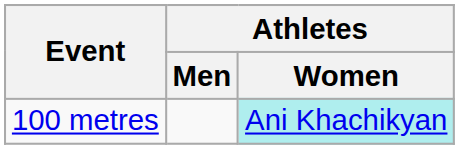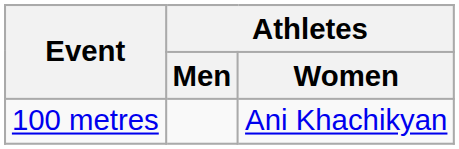(346, 121) paleturquoise background -> (346, 121) no background
